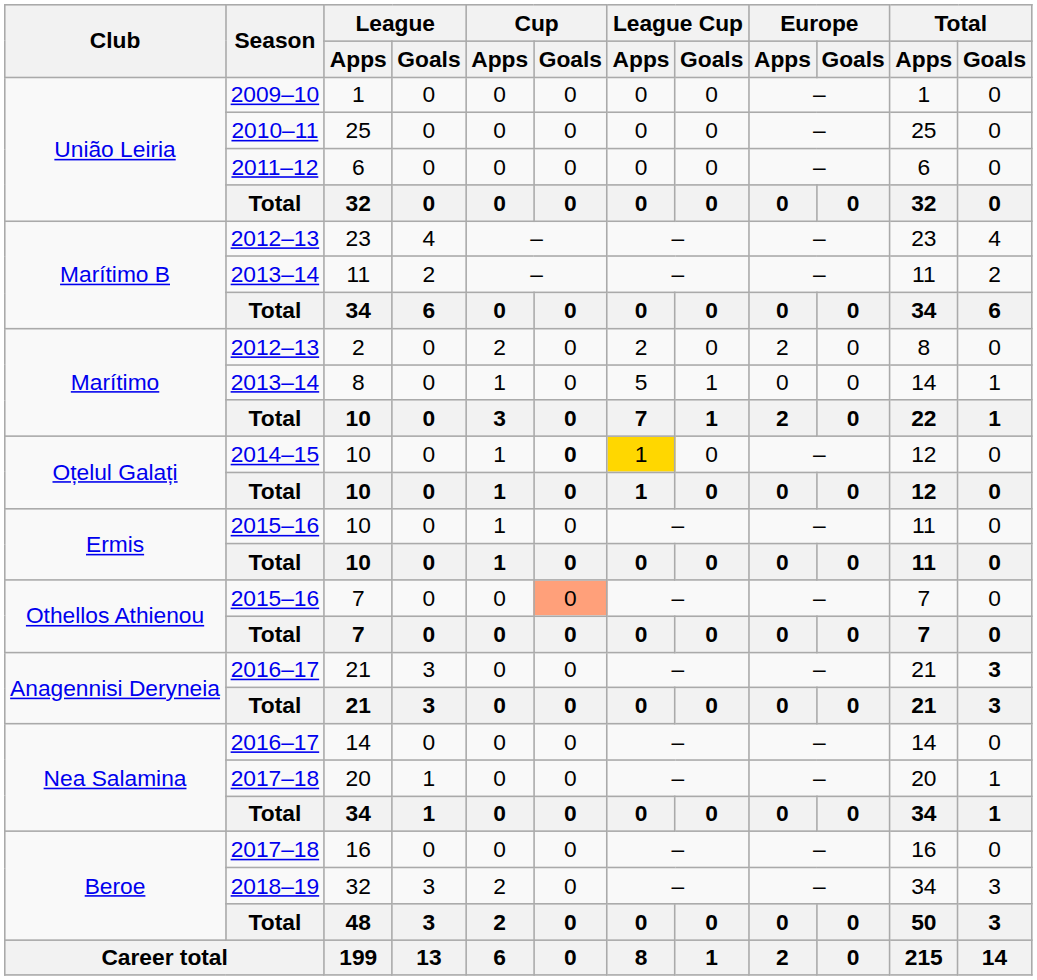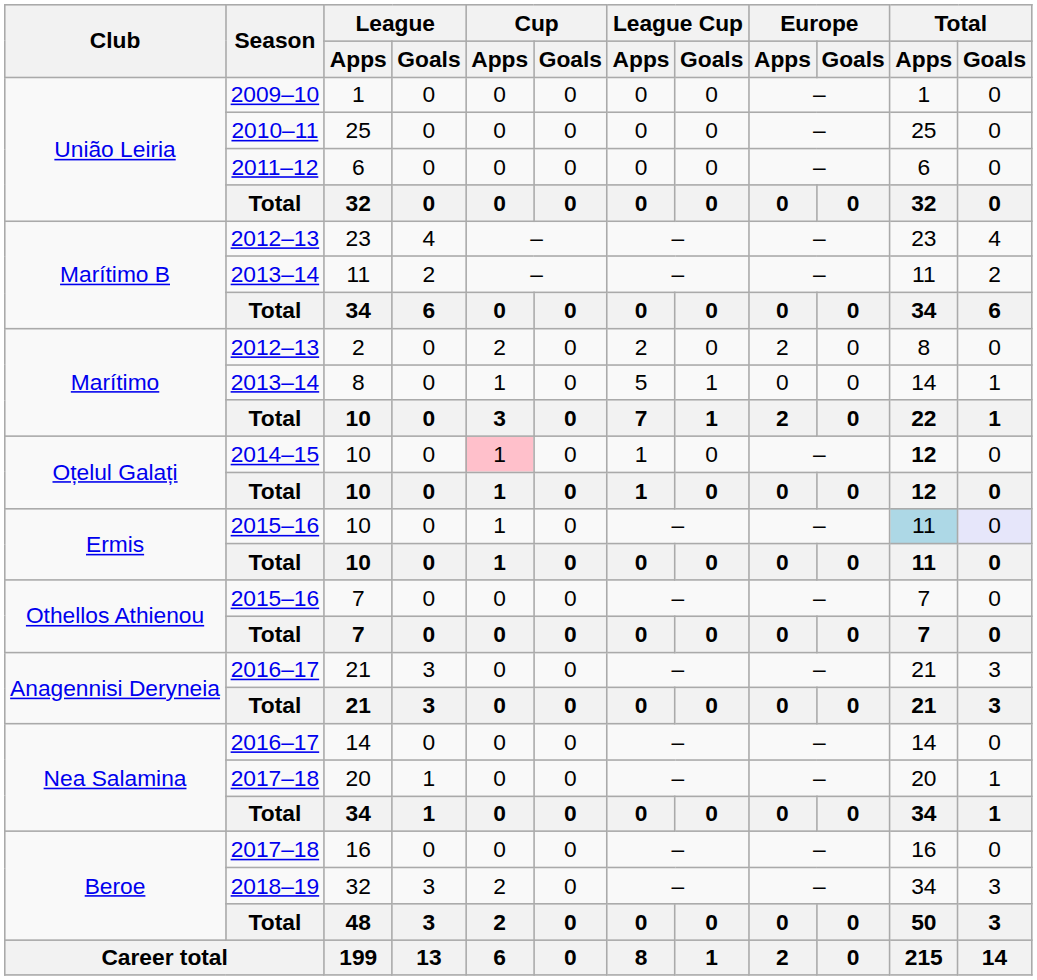(500, 454) no background -> (500, 454) pink background
(570, 454) bold -> (570, 454) normal
(641, 454) gold background -> (641, 454) no background
(924, 454) normal -> (924, 454) bold
(924, 526) no background -> (924, 526) lightblue background
(994, 526) no background -> (994, 526) lavender background
(570, 598) lightsalmon background -> (570, 598) no background
(994, 670) bold -> (994, 670) normal
